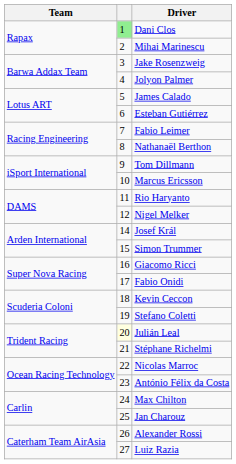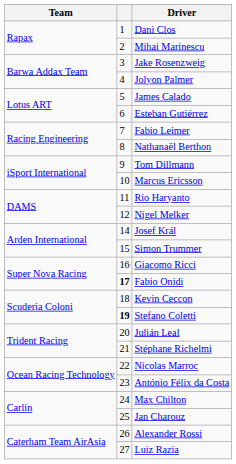(122, 29) lightgreen background -> (122, 29) no background
(125, 281) normal -> (125, 281) bold
(125, 315) normal -> (125, 315) bold
(125, 332) lightyellow background -> (125, 332) no background
